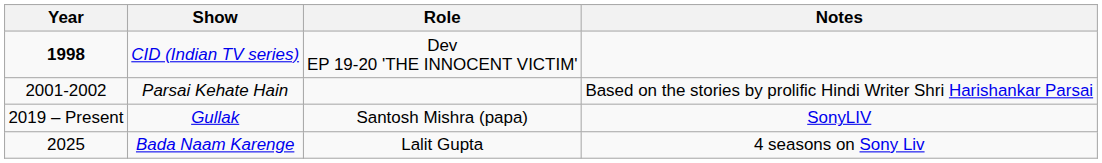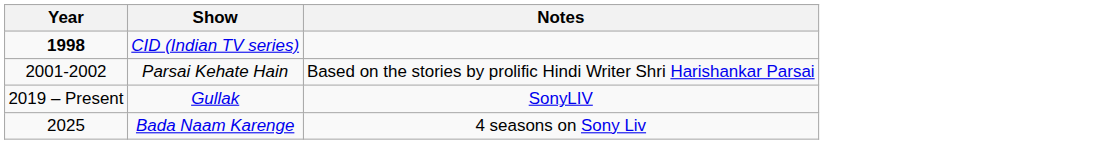- column: (442, 17)
